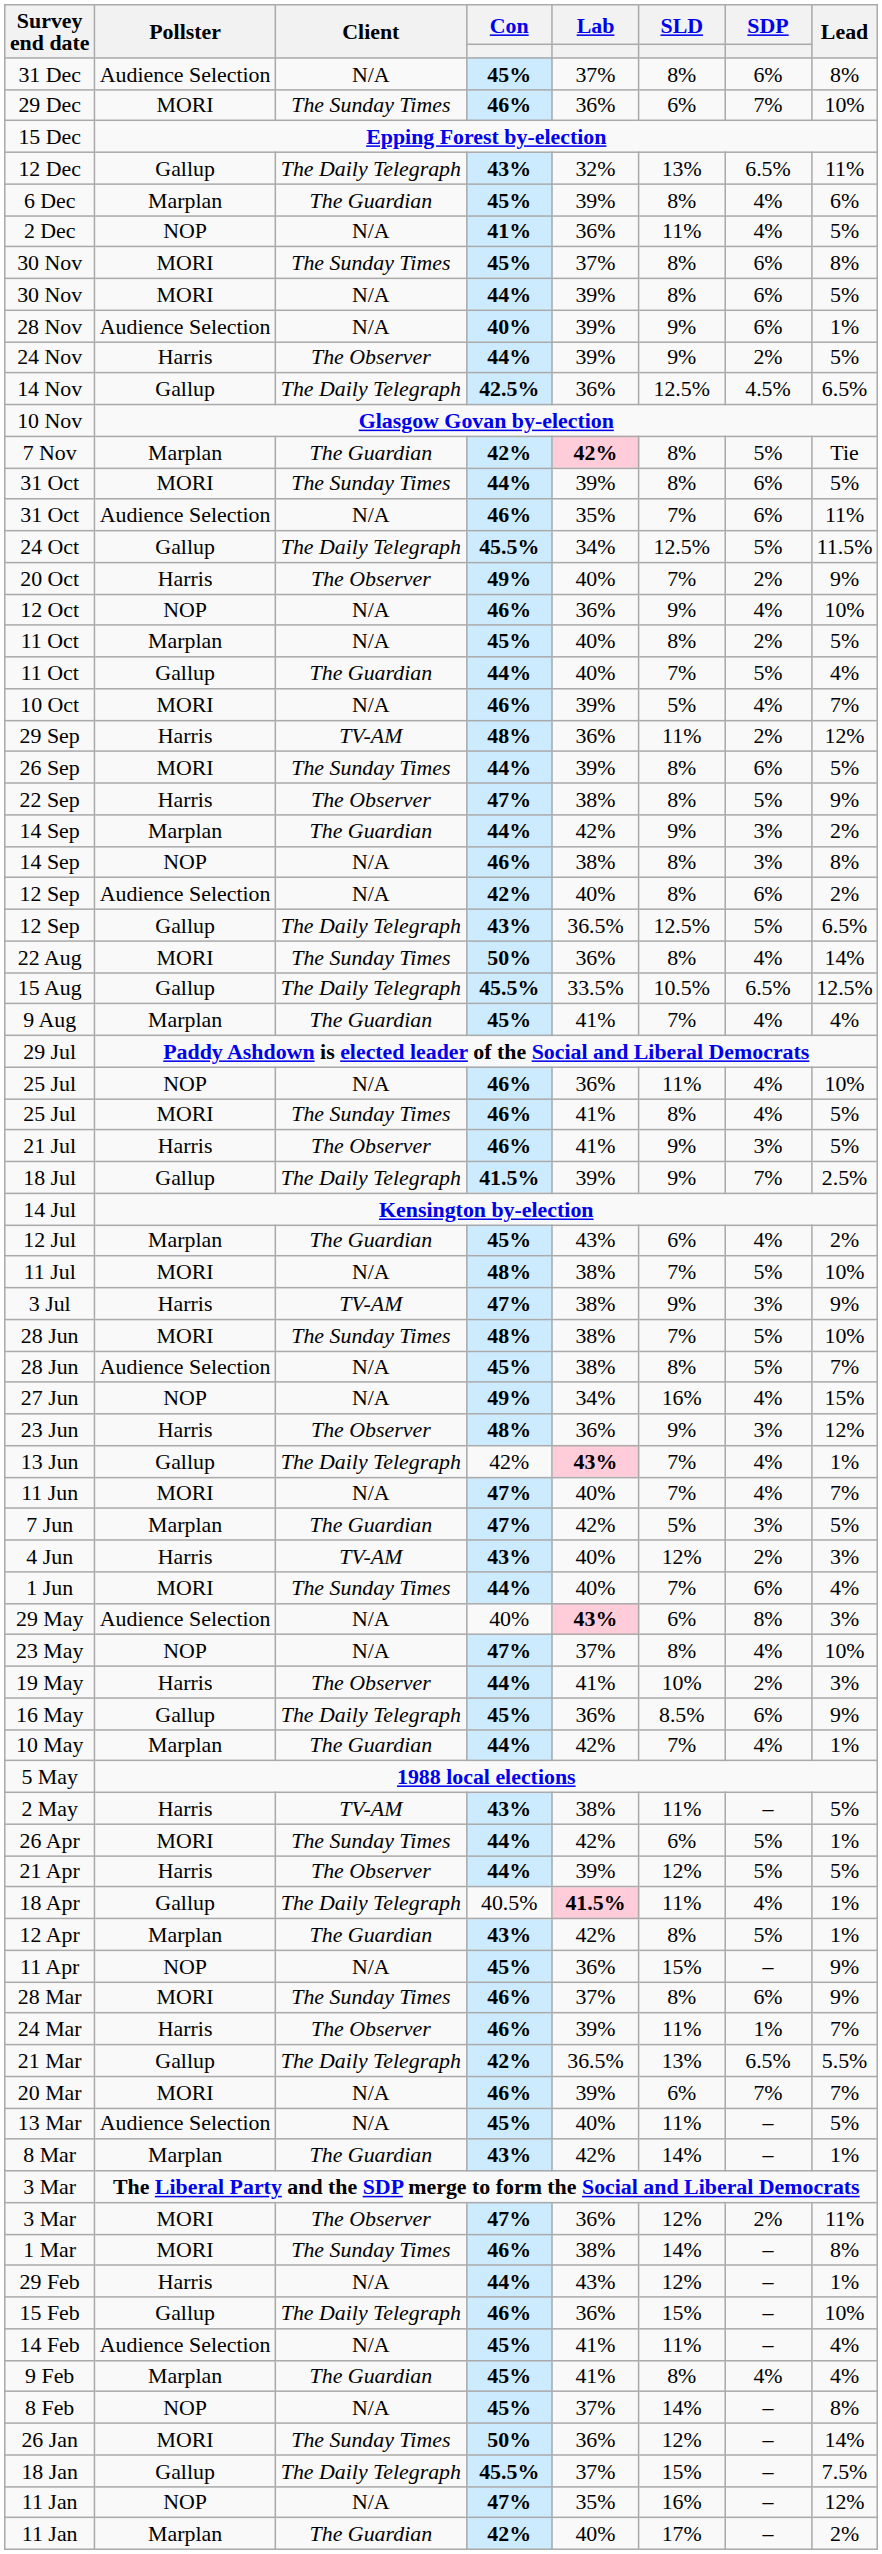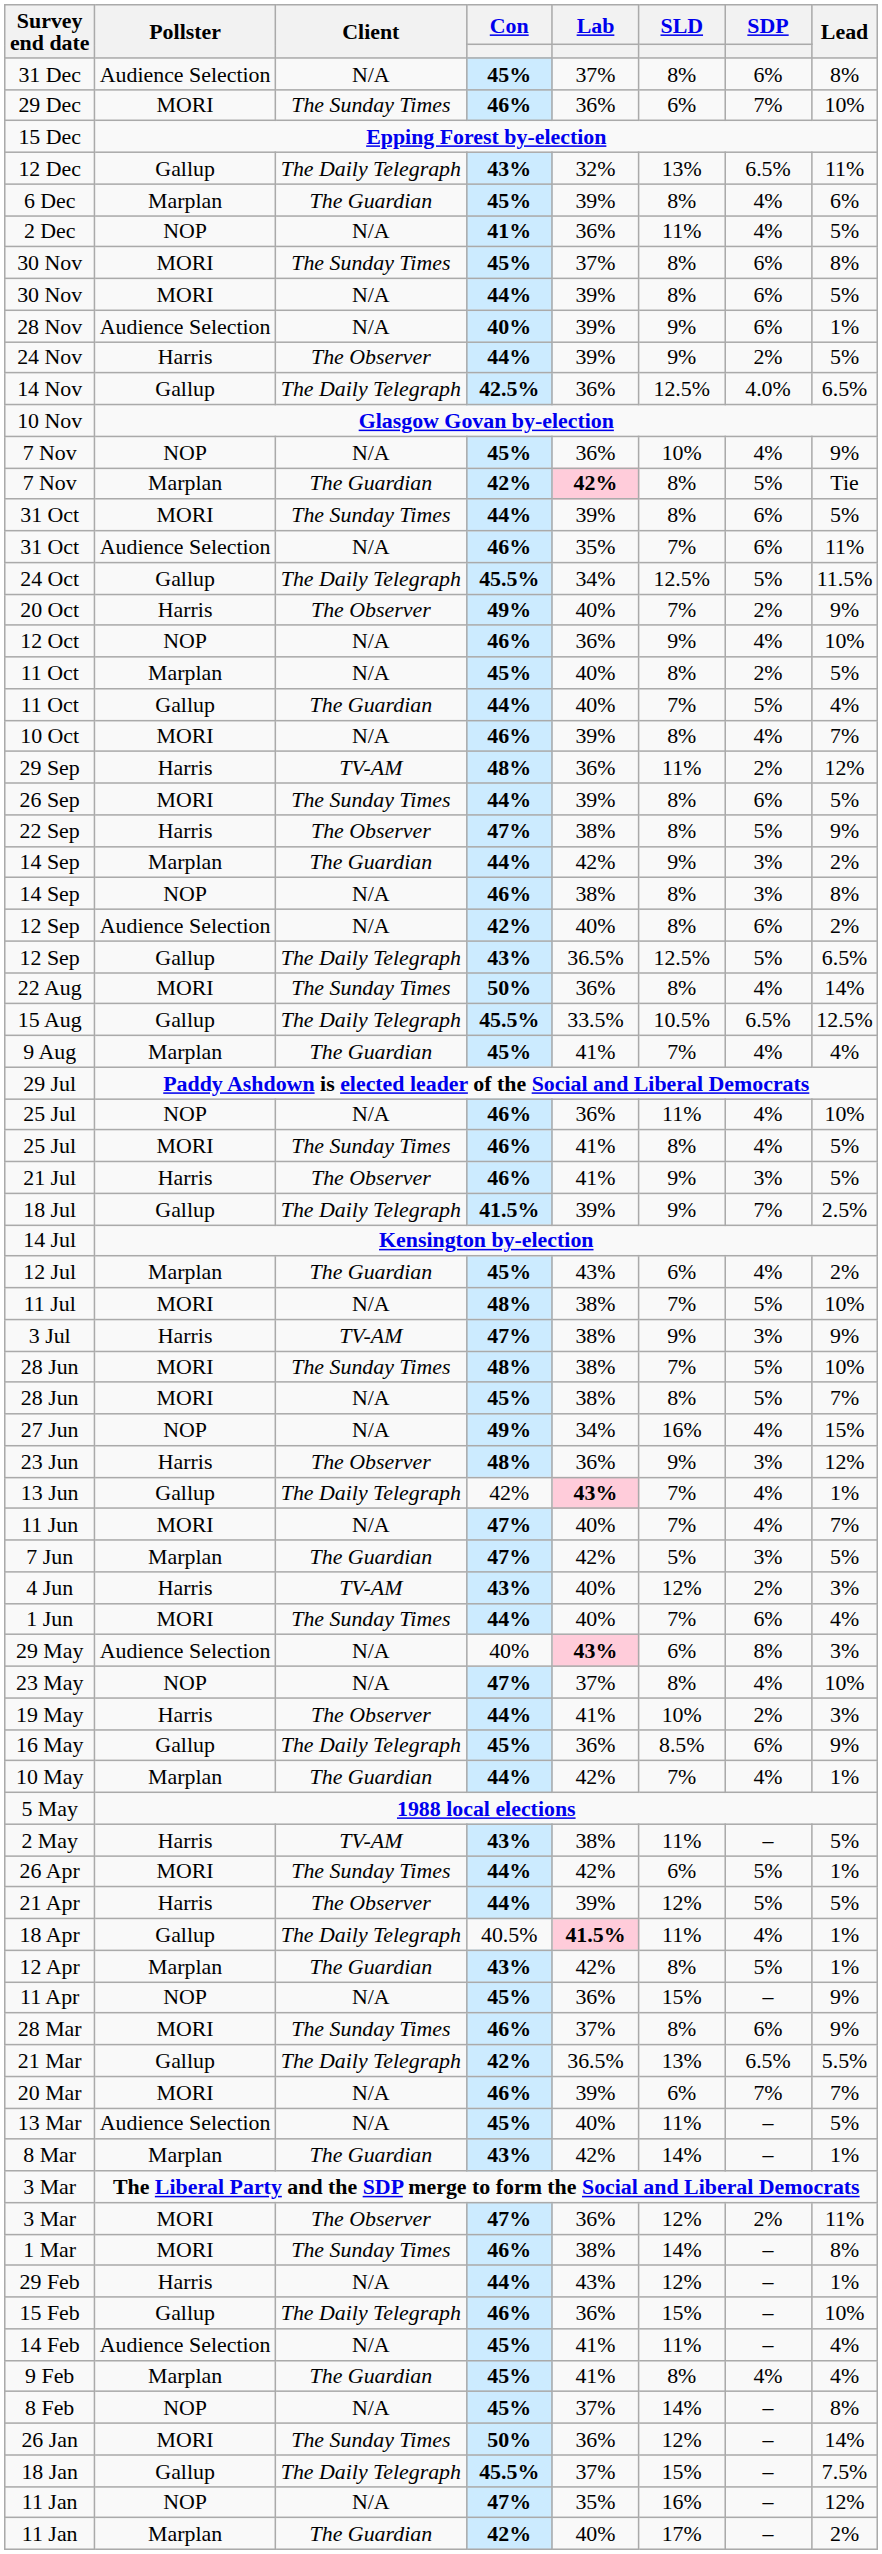(768, 389) 4.5% -> (768, 389) 4.0%
+ row: (50, 452)
(682, 705) 5% -> (682, 736) 8%
(185, 1367) Audience Selection -> (185, 1398) MORI
- row: (50, 2029)
